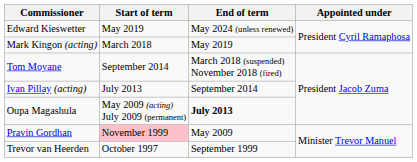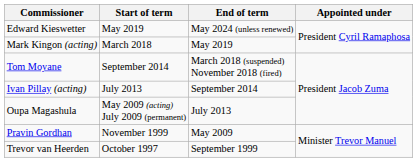(212, 111) bold -> (211, 111) normal
(135, 133) pink background -> (135, 133) no background
